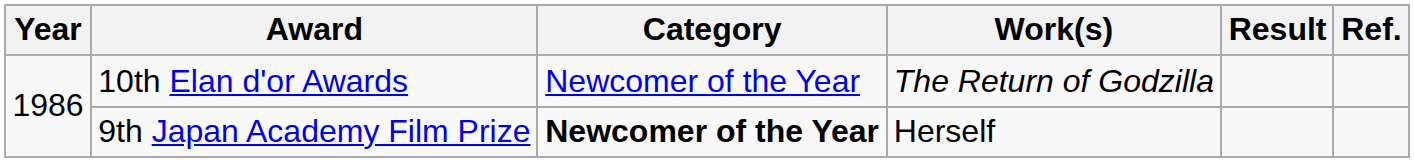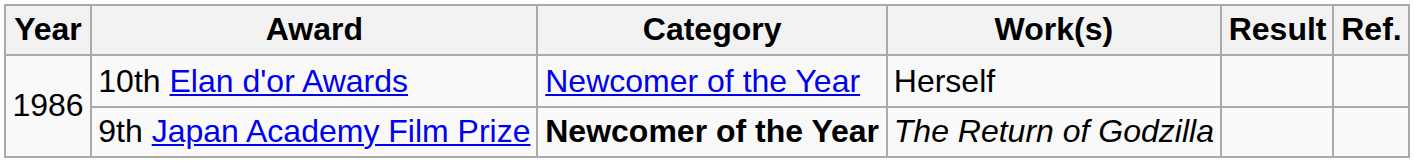(1054, 80) The Return of Godzilla -> (944, 80) Herself
(944, 131) Herself -> (1054, 131) The Return of Godzilla
